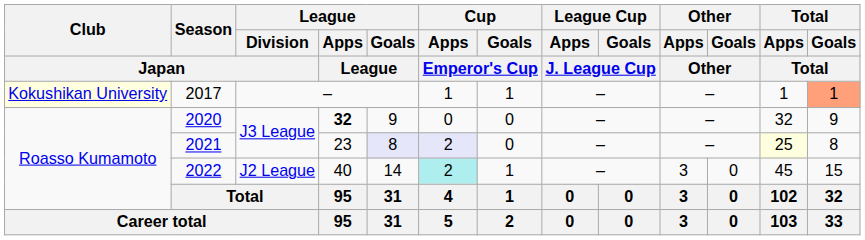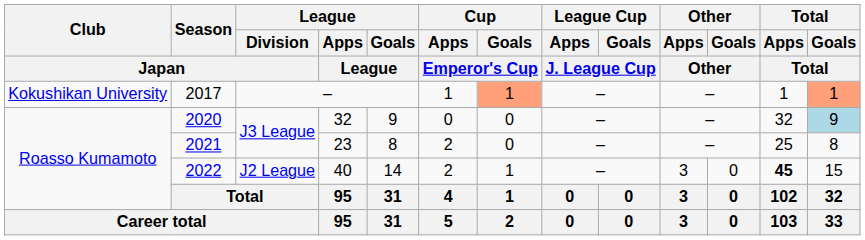(88, 94) lightyellow background -> (88, 94) no background
(510, 94) no background -> (510, 94) lightsalmon background
(343, 119) bold -> (343, 119) normal
(834, 119) no background -> (834, 119) lightblue background
(393, 145) lavender background -> (393, 145) no background
(448, 145) lavender background -> (448, 145) no background
(784, 145) lightyellow background -> (784, 145) no background
(448, 171) paleturquoise background -> (448, 171) no background
(784, 171) normal -> (784, 171) bold
